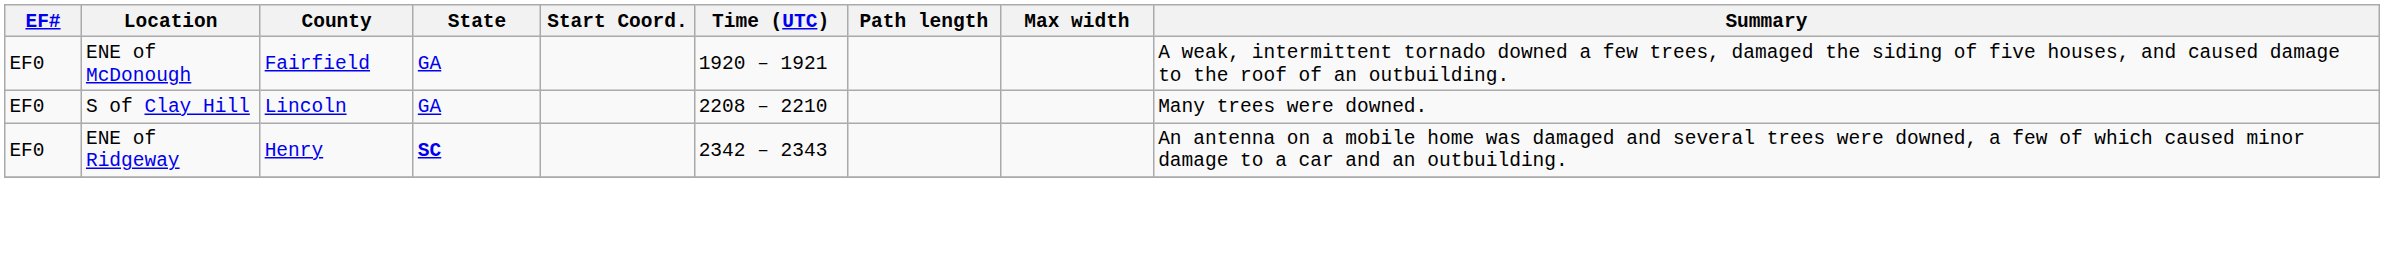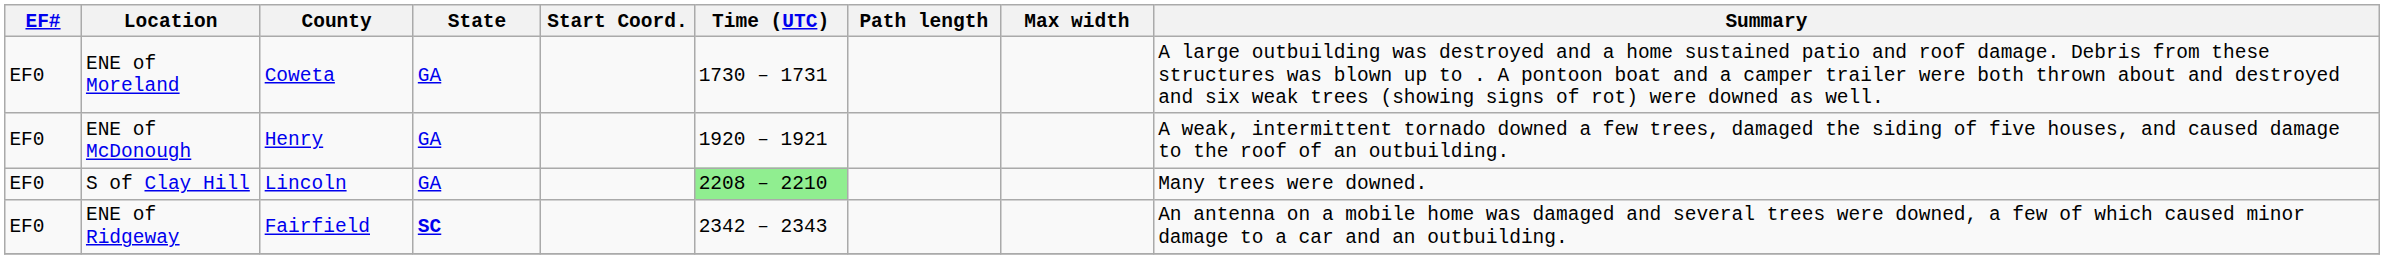+ row: (133, 75)
(317, 64) Fairfield -> (294, 140) Henry
(763, 107) no background -> (763, 183) lightgreen background
(294, 150) Henry -> (317, 227) Fairfield
